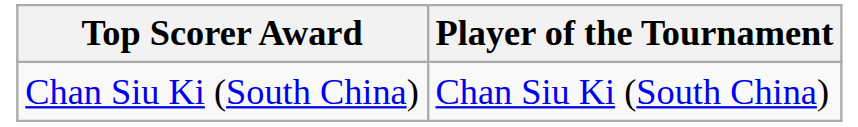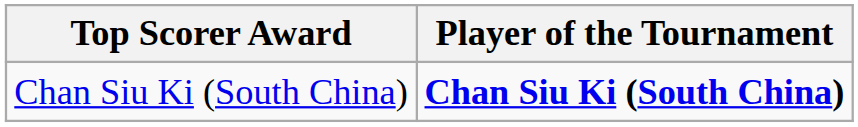(632, 90) normal -> (634, 90) bold
